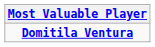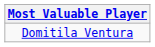(77, 33) bold -> (77, 33) normal
